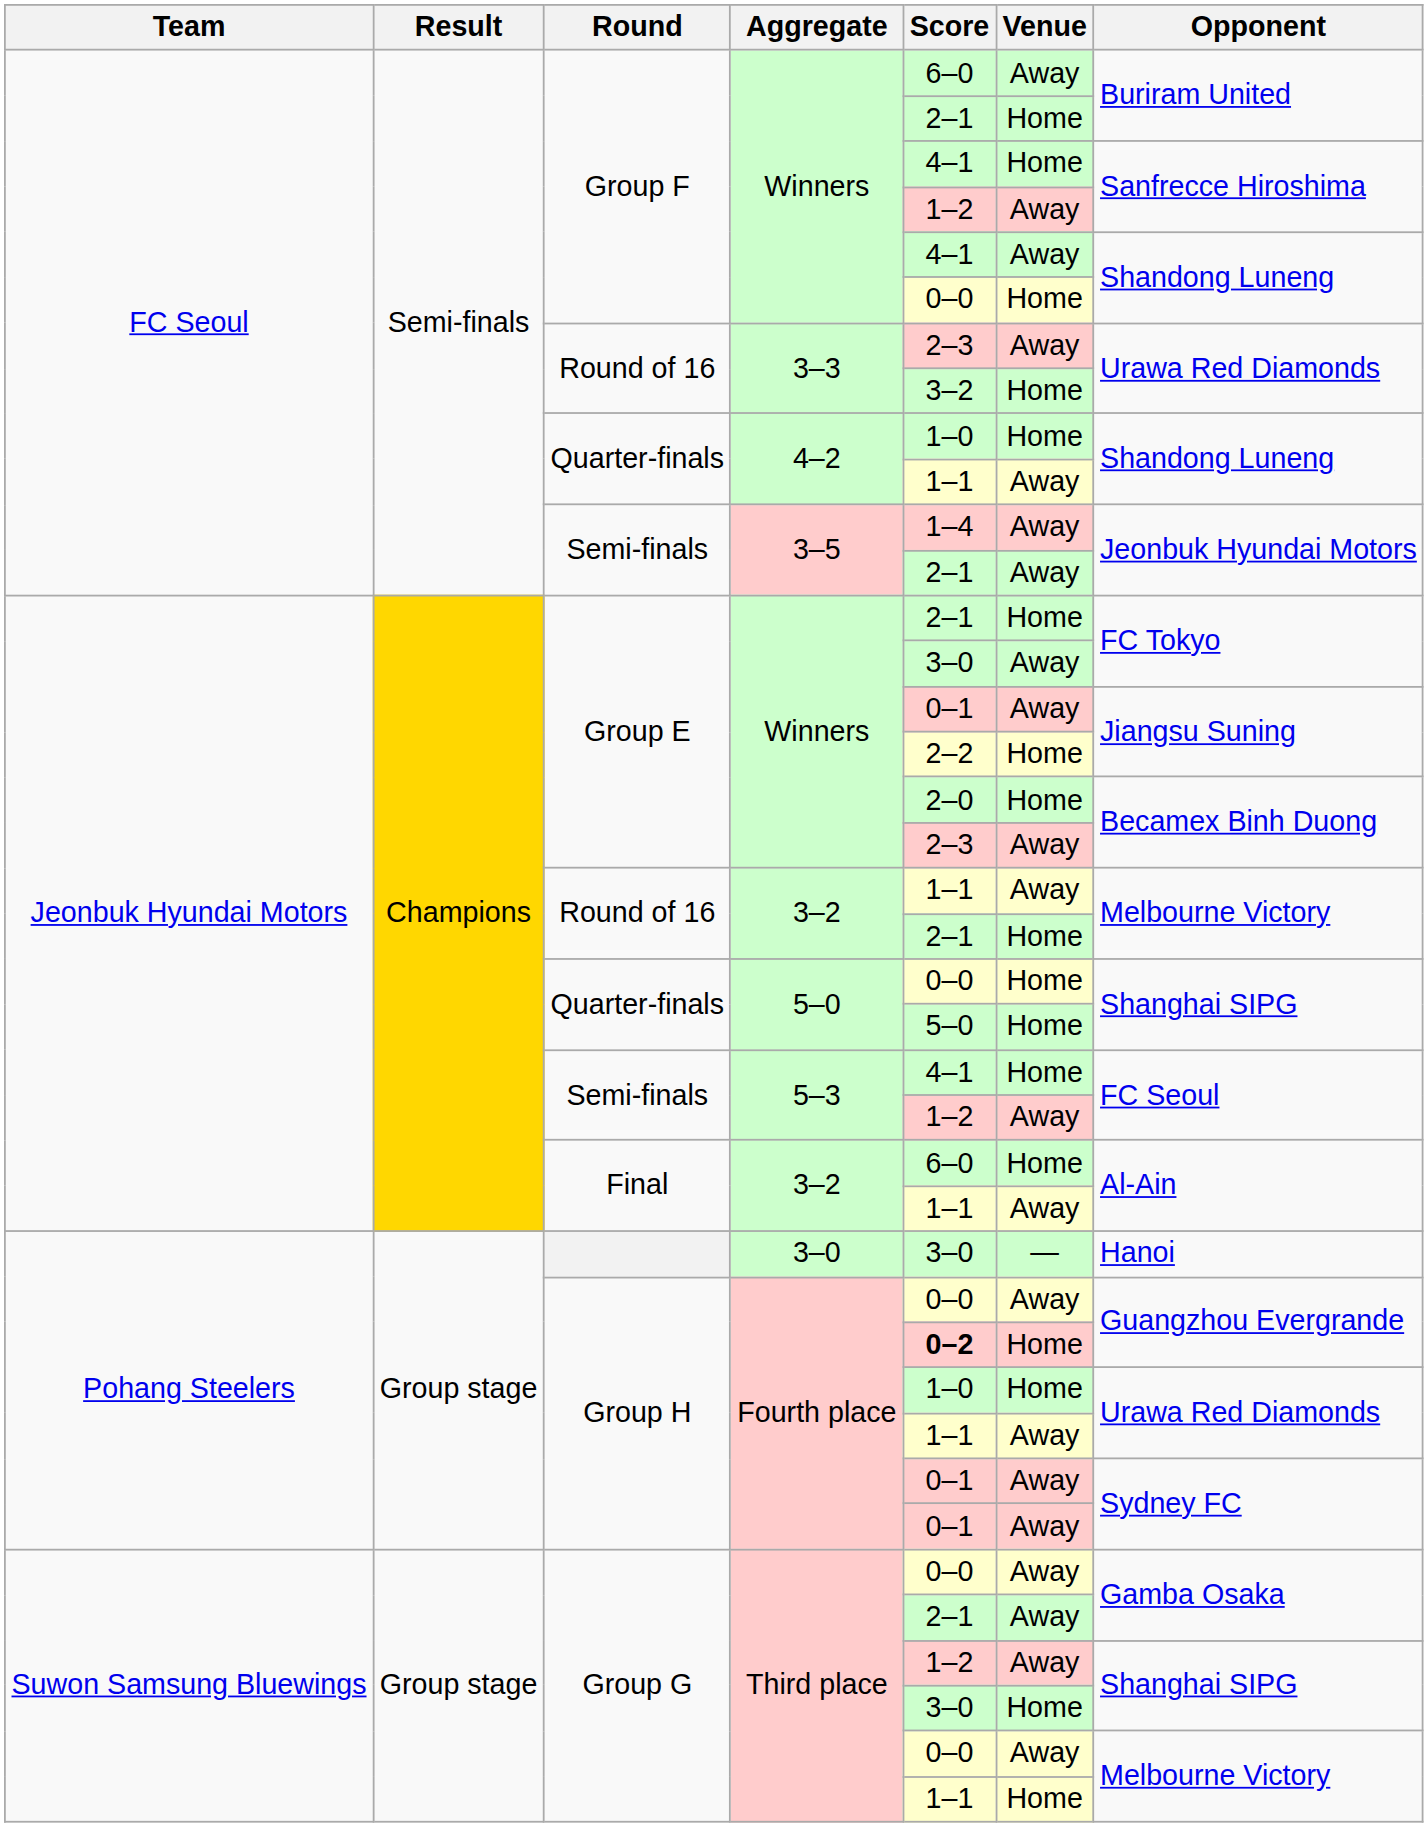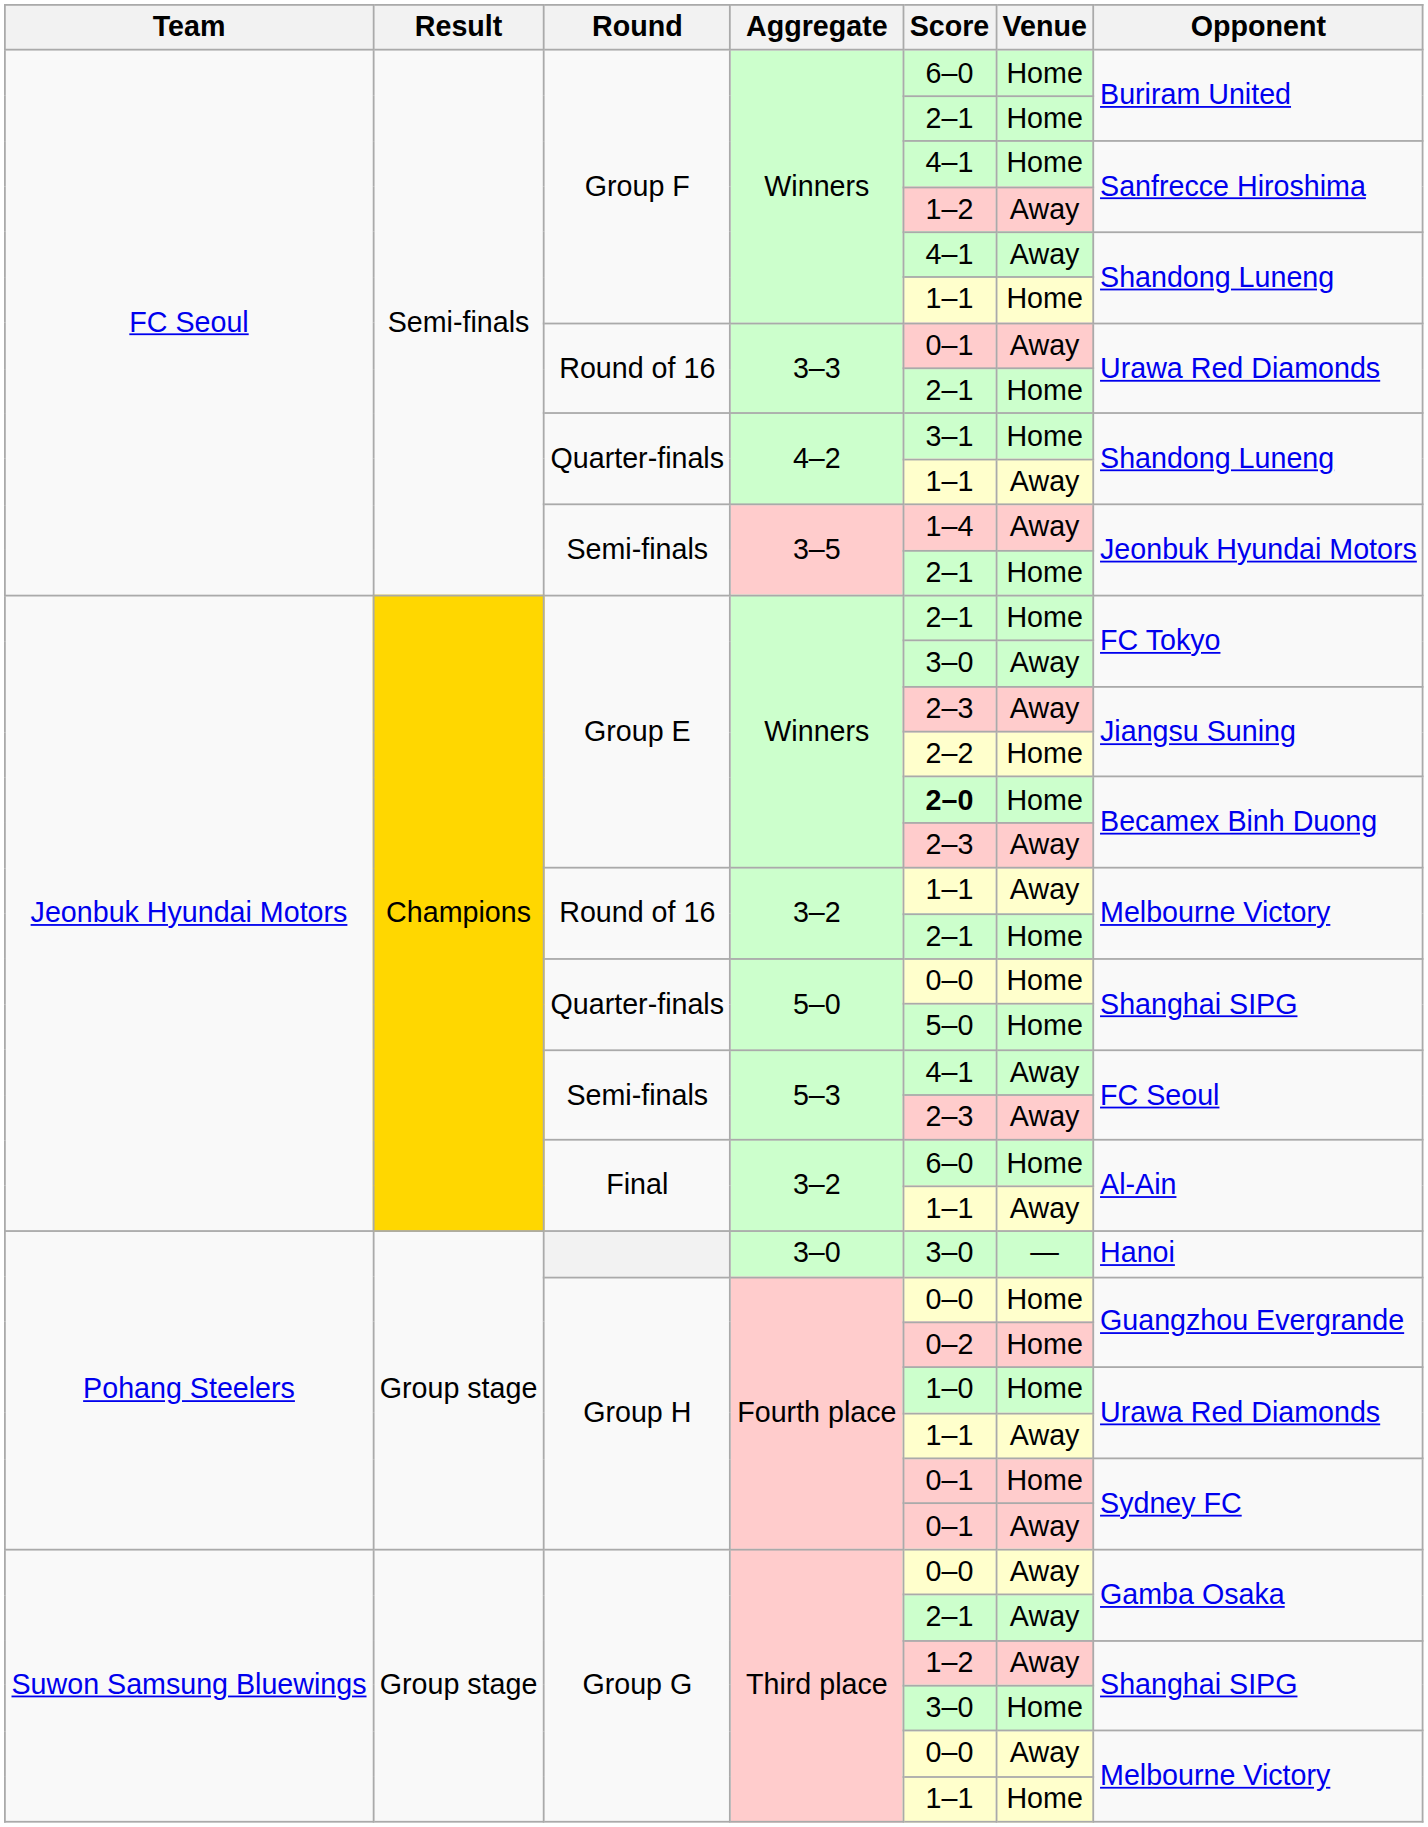(1045, 72) Away -> (1045, 72) Home
(949, 299) 0–0 -> (949, 299) 1–1
(949, 345) 2–3 -> (949, 345) 0–1
(949, 390) 3–2 -> (949, 390) 2–1
(949, 436) 1–0 -> (949, 436) 3–1
(1045, 572) Away -> (1045, 572) Home
(949, 708) 0–1 -> (949, 708) 2–3
(949, 799) normal -> (949, 799) bold
(1045, 1071) Home -> (1045, 1071) Away
(949, 1117) 1–2 -> (949, 1117) 2–3
(1045, 1299) Away -> (1045, 1299) Home
(949, 1344) bold -> (949, 1344) normal
(1045, 1480) Away -> (1045, 1480) Home
